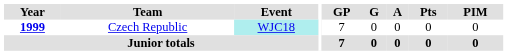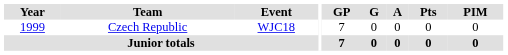(32, 27) bold -> (32, 27) normal
(276, 27) paleturquoise background -> (276, 27) no background
